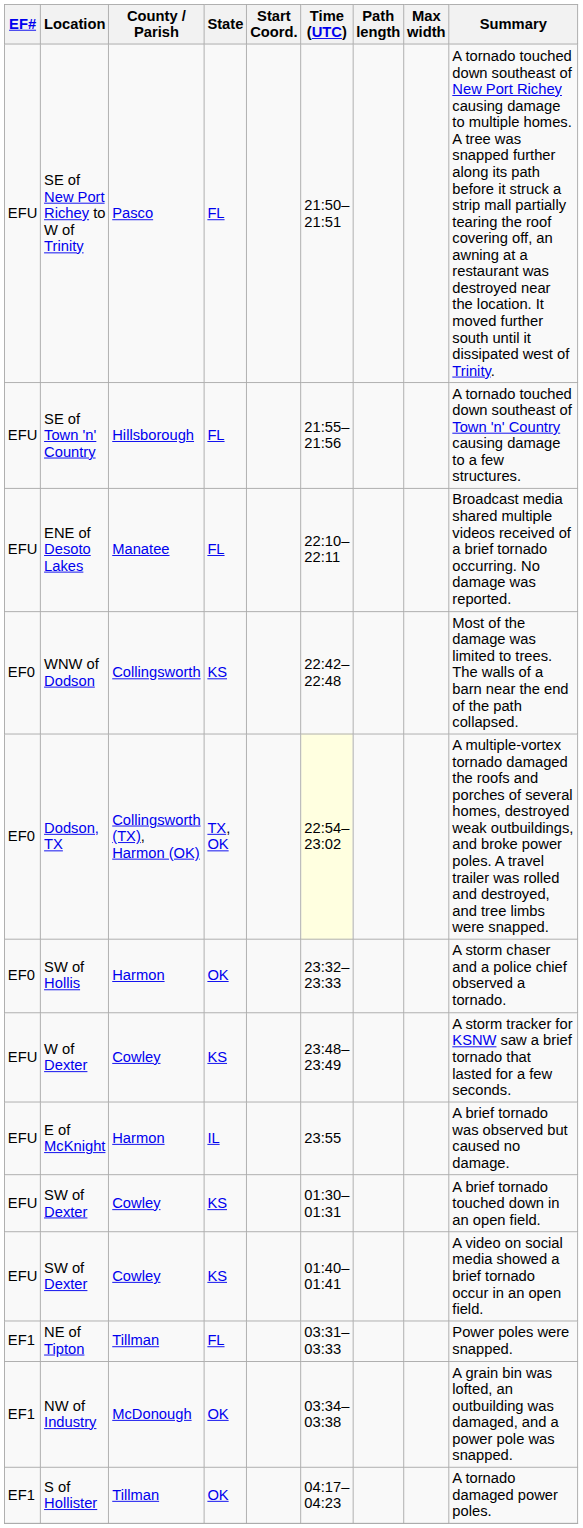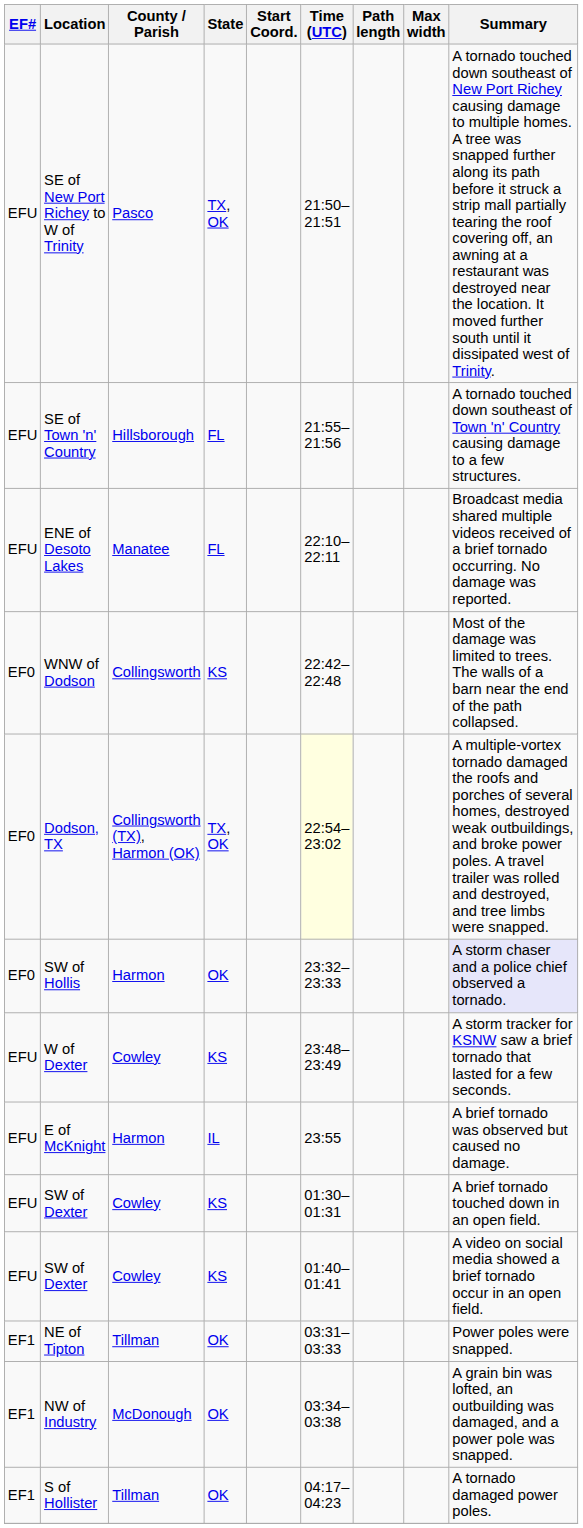(216, 213) FL -> (219, 213) TX, OK
(510, 975) no background -> (510, 975) lavender background
(216, 1341) FL -> (218, 1341) OK
